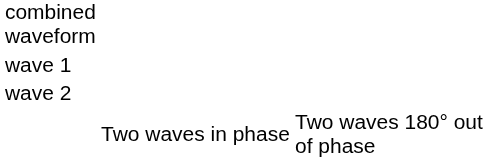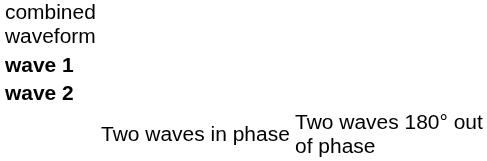(38, 64) normal -> (39, 64) bold
(38, 93) normal -> (39, 93) bold
